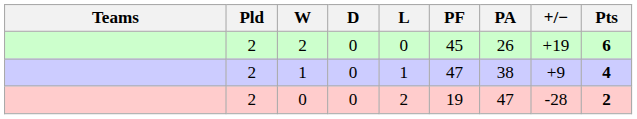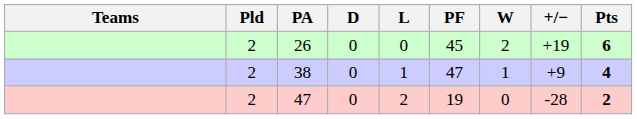columns swapped: (302, 18) <-> (505, 18)
